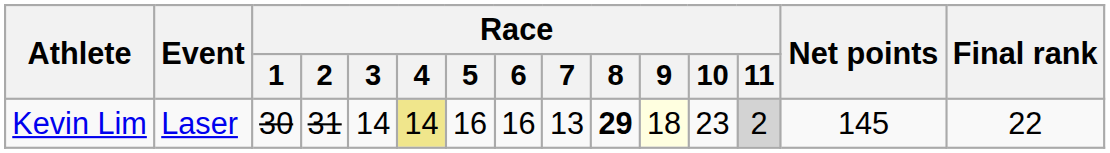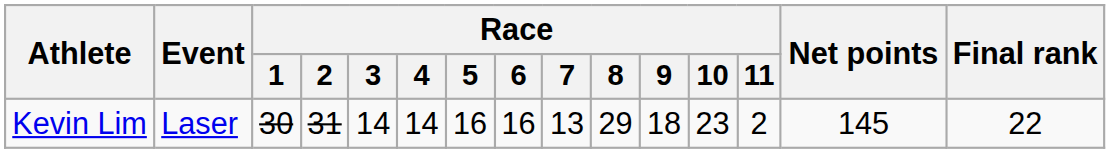(422, 124) khaki background -> (422, 124) no background
(616, 124) bold -> (616, 124) normal
(664, 124) lightyellow background -> (664, 124) no background
(759, 124) lightgrey background -> (759, 124) no background
